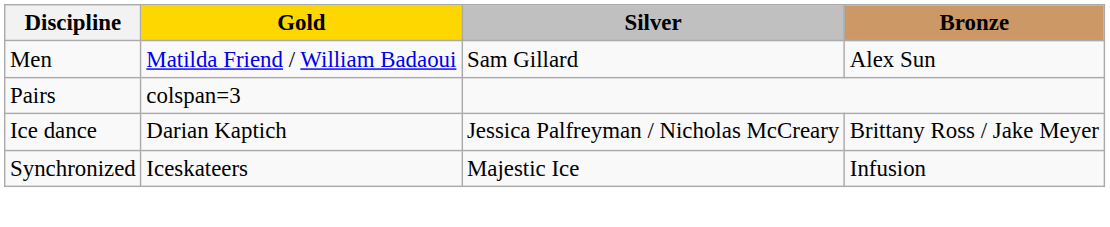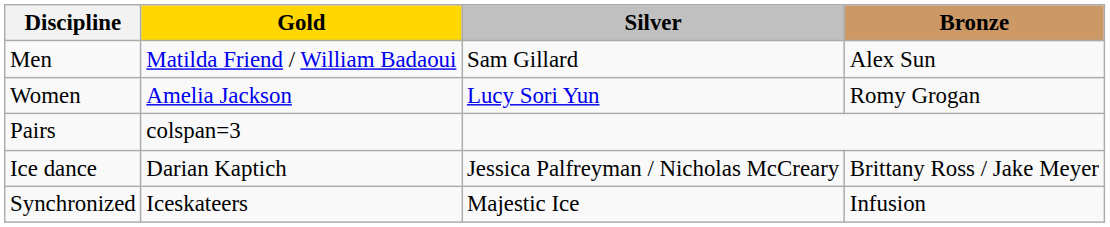+ row: (45, 95)
